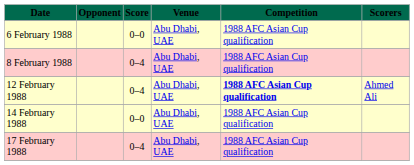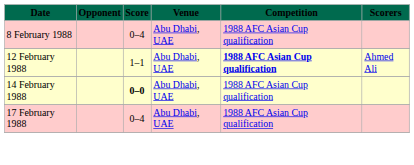- row: (39, 34)
(137, 90) 0–4 -> (137, 62) 1–1
(137, 118) normal -> (137, 90) bold
